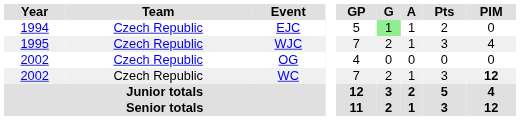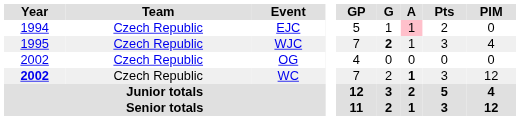(389, 28) lightgreen background -> (389, 28) no background
(411, 28) no background -> (411, 28) pink background
(389, 44) normal -> (389, 44) bold
(35, 76) normal -> (35, 76) bold
(411, 76) normal -> (411, 76) bold
(491, 76) bold -> (491, 76) normal
